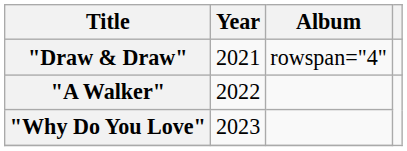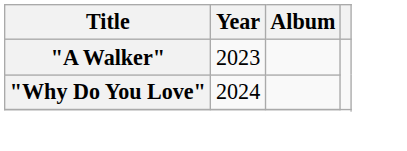- row: (108, 57)
(238, 92) 2022 -> (238, 57) 2023
(238, 127) 2023 -> (238, 92) 2024
